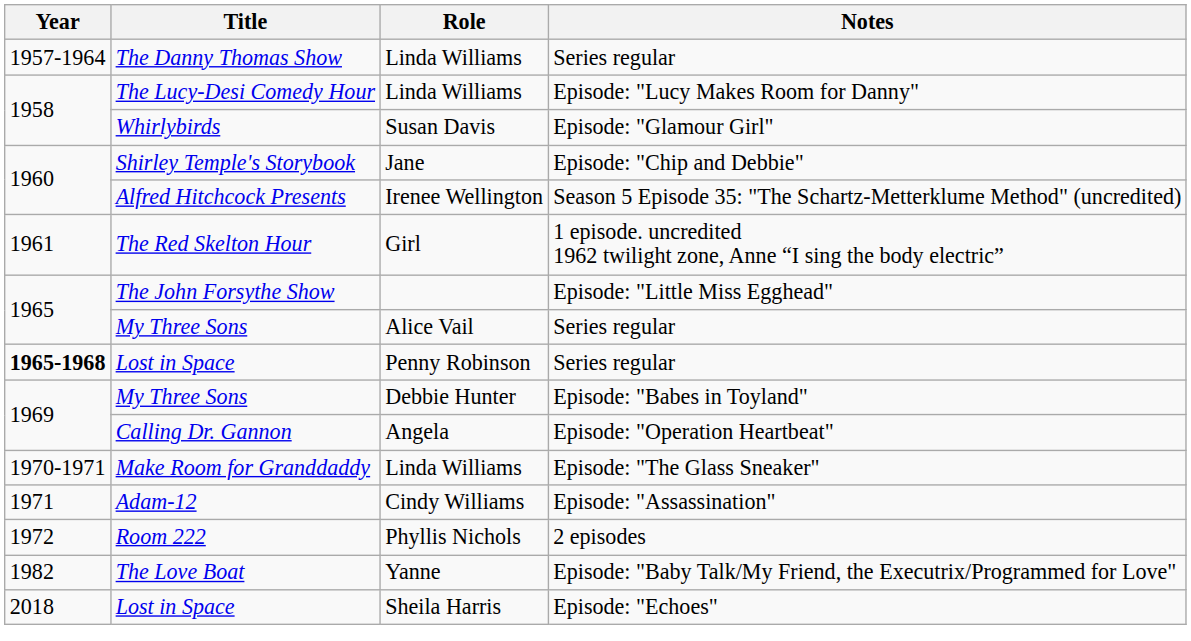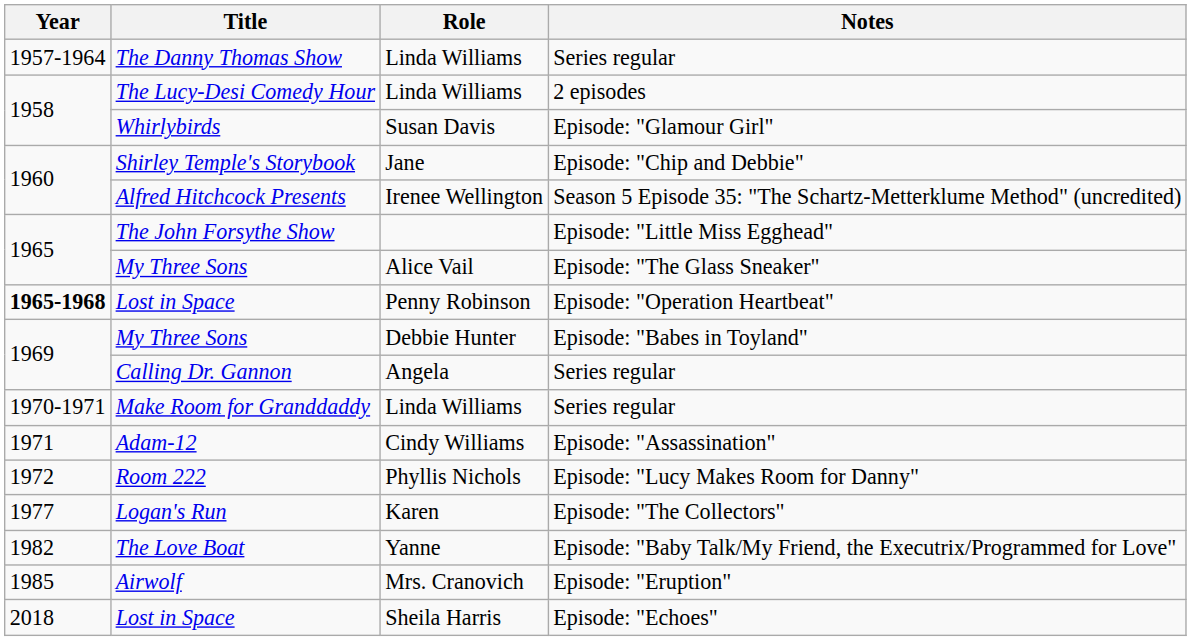(736, 92) Episode: "Lucy Makes Room for Danny" -> (600, 92) 2 episodes
- row: (213, 244)
(614, 326) Series regular -> (686, 267) Episode: "The Glass Sneaker"
(614, 362) Series regular -> (693, 302) Episode: "Operation Heartbeat"
(693, 432) Episode: "Operation Heartbeat" -> (614, 372) Series regular
(686, 467) Episode: "The Glass Sneaker" -> (614, 407) Series regular
(600, 537) 2 episodes -> (736, 477) Episode: "Lucy Makes Room for Danny"
+ row: (171, 512)
+ row: (149, 582)
